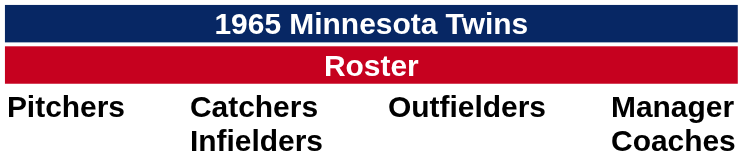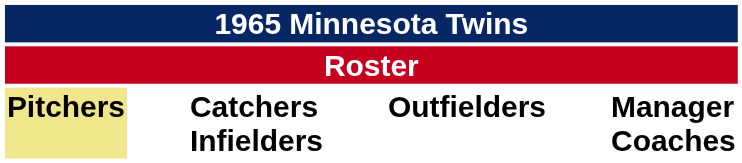(66, 106) no background -> (66, 106) khaki background
